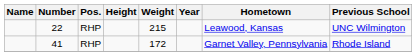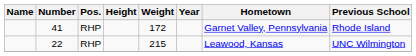rows swapped: (57, 28) <-> (57, 43)
